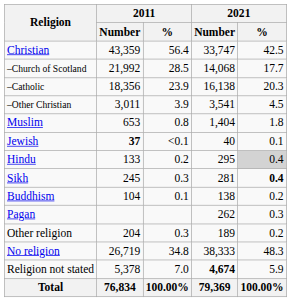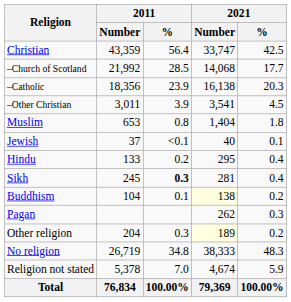(135, 141) bold -> (135, 141) normal
(276, 159) lightgrey background -> (276, 159) no background
(182, 178) normal -> (182, 178) bold
(276, 178) bold -> (276, 178) normal
(226, 196) no background -> (226, 196) lightyellow background
(226, 232) no background -> (226, 232) lightyellow background
(222, 269) bold -> (222, 269) normal
